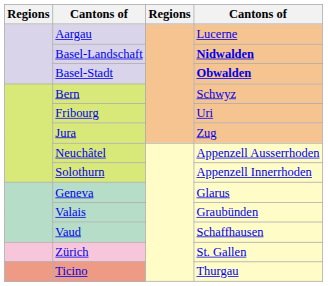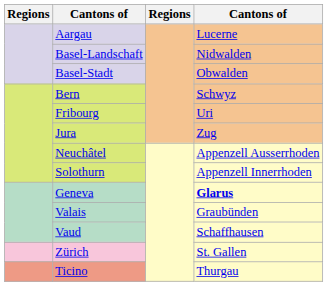(225, 53) bold -> (224, 53) normal
(224, 73) bold -> (222, 73) normal
(213, 192) normal -> (215, 192) bold
